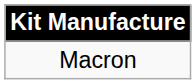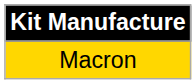(98, 59) no background -> (98, 59) gold background
